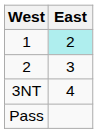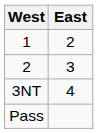(70, 42) paleturquoise background -> (70, 42) no background
